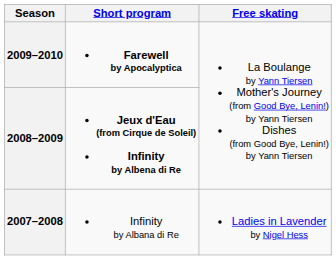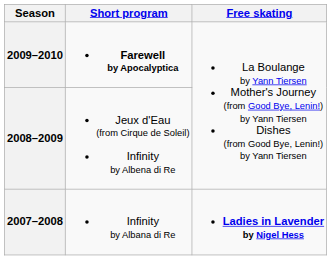(132, 145) bold -> (129, 145) normal
(265, 228) normal -> (259, 228) bold
